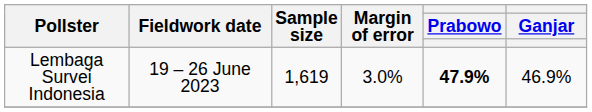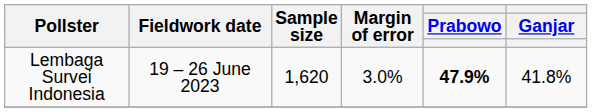(307, 77) 1,619 -> (307, 77) 1,620
(546, 77) 46.9% -> (546, 77) 41.8%
